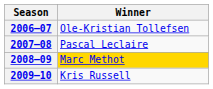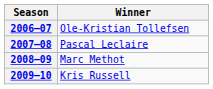(92, 60) gold background -> (92, 60) no background
